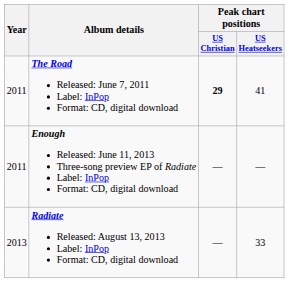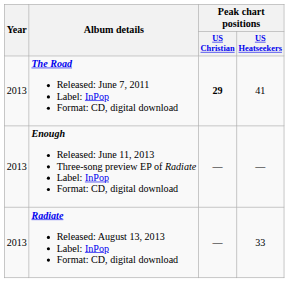(17, 91) 2011 -> (17, 91) 2013
(17, 166) 2011 -> (17, 166) 2013
